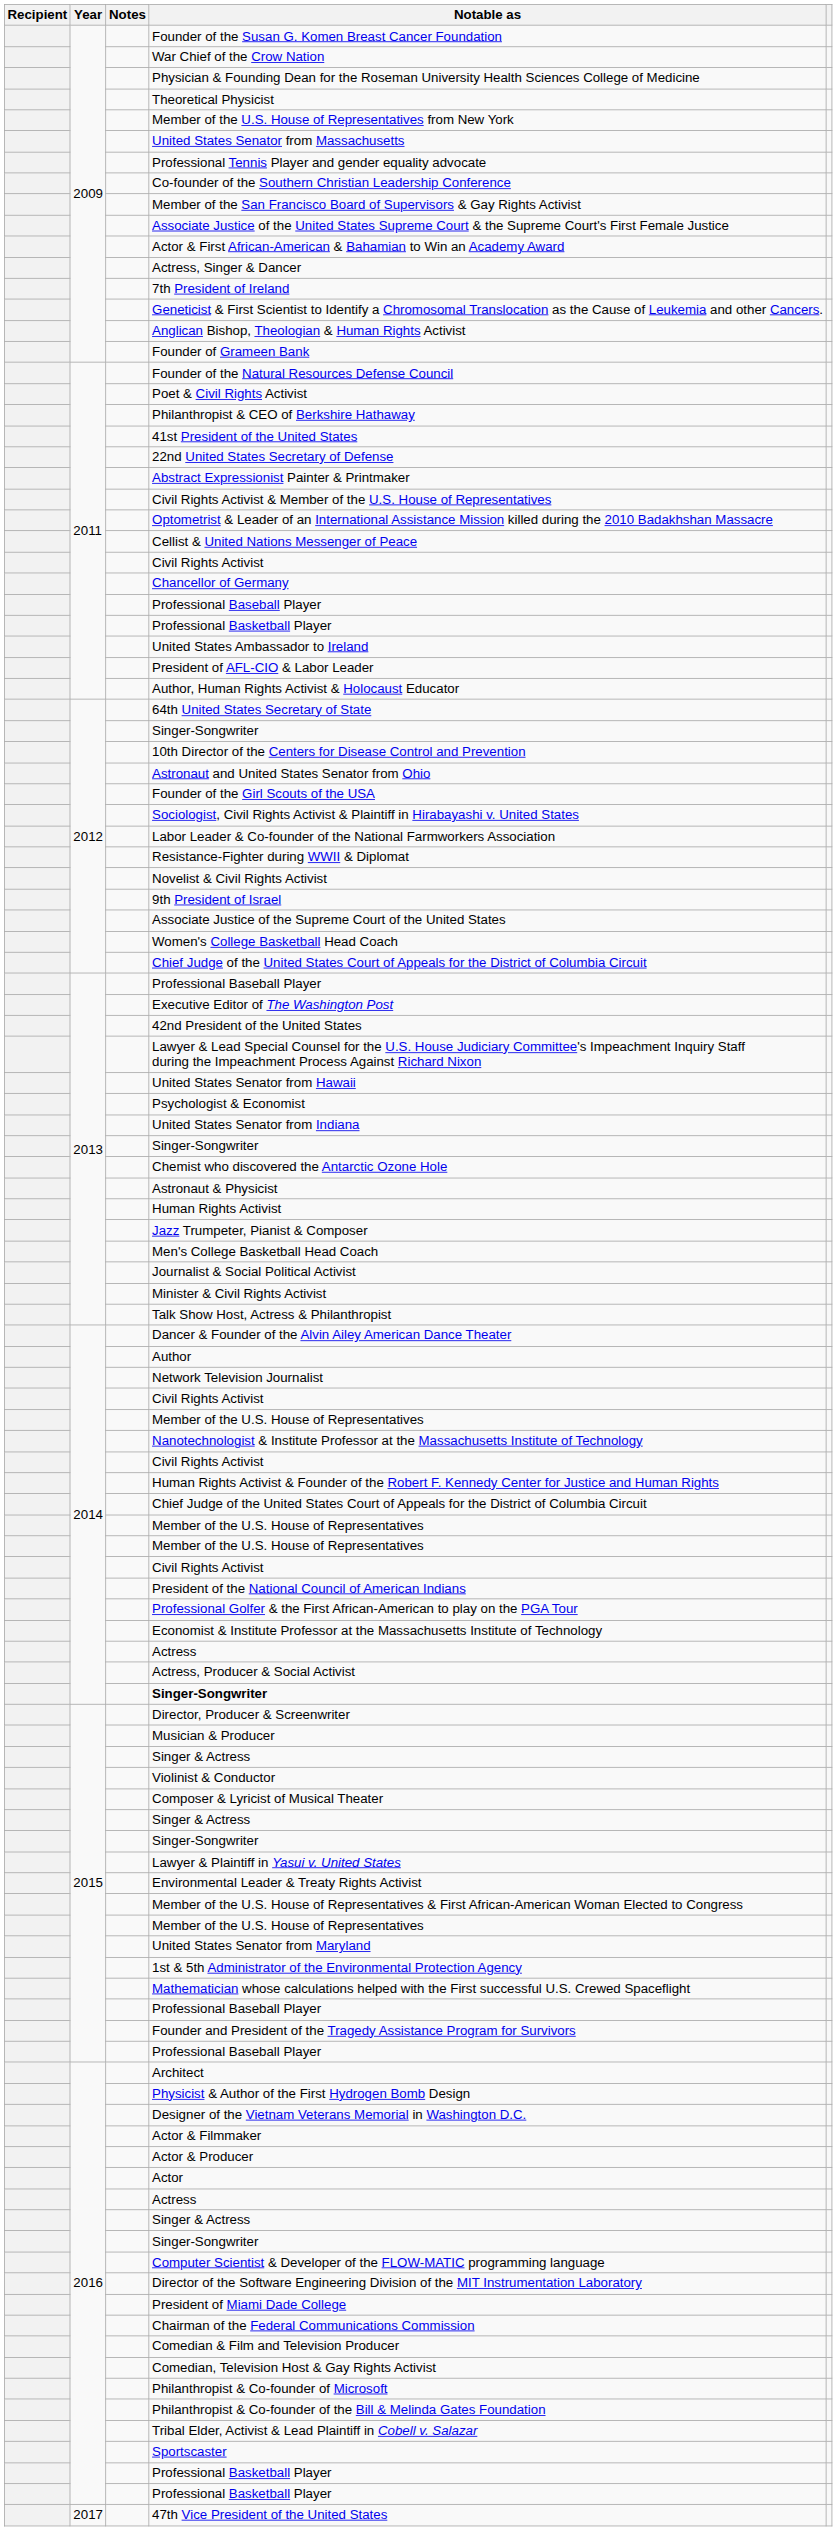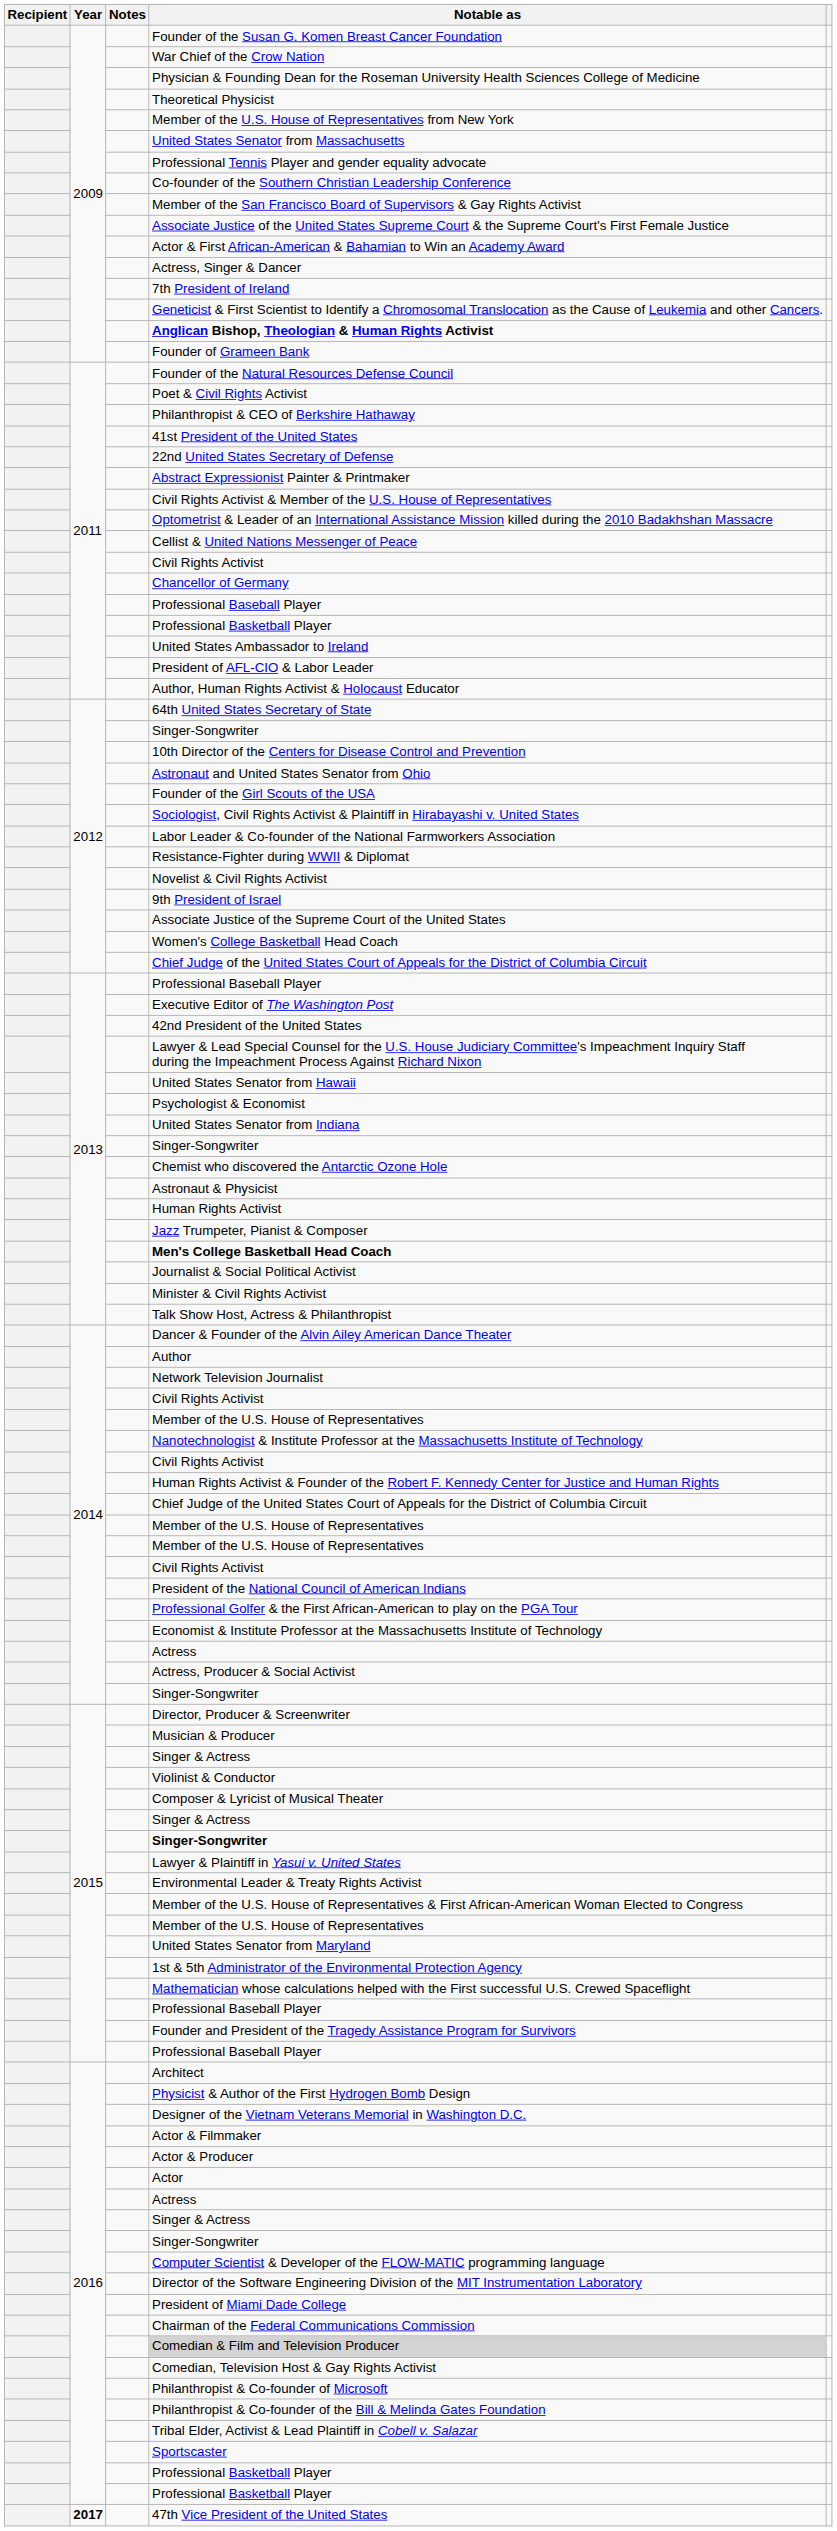(309, 330) normal -> (323, 330) bold
(265, 1251) normal -> (272, 1251) bold
(210, 1693) bold -> (205, 1693) normal
(205, 1841) normal -> (210, 1841) bold
(276, 2346) no background -> (276, 2346) lightgrey background
(88, 2515) normal -> (88, 2515) bold
